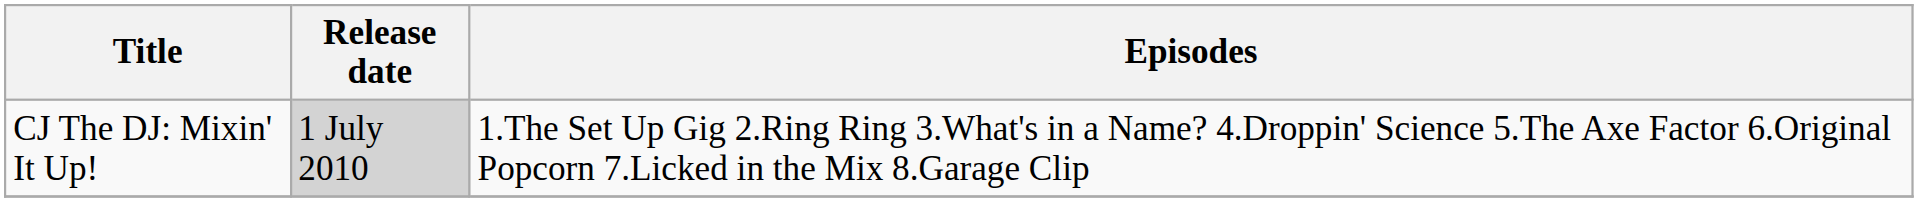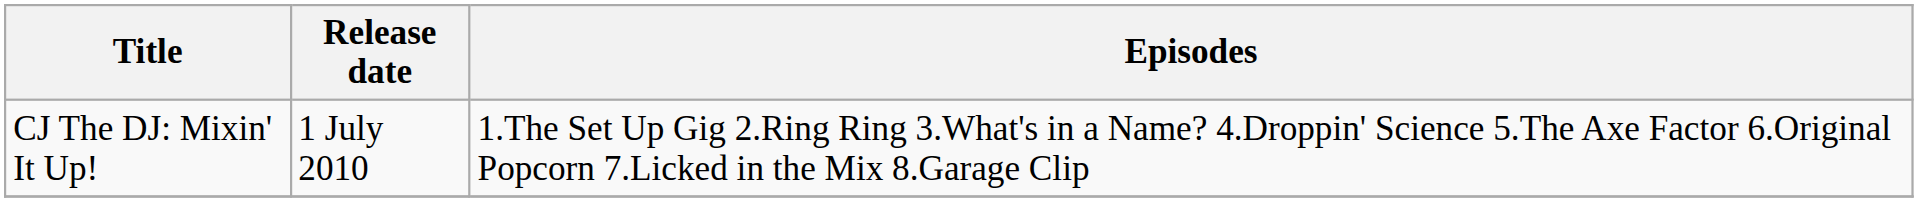(341, 147) lightgrey background -> (341, 147) no background
